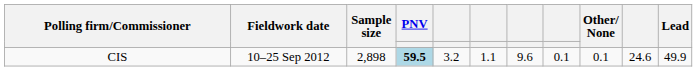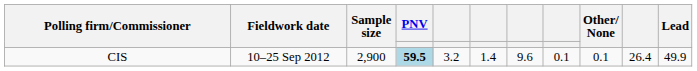(371, 57) 2,898 -> (371, 57) 2,900
(488, 57) 1.1 -> (488, 57) 1.4
(640, 57) 24.6 -> (640, 57) 26.4
